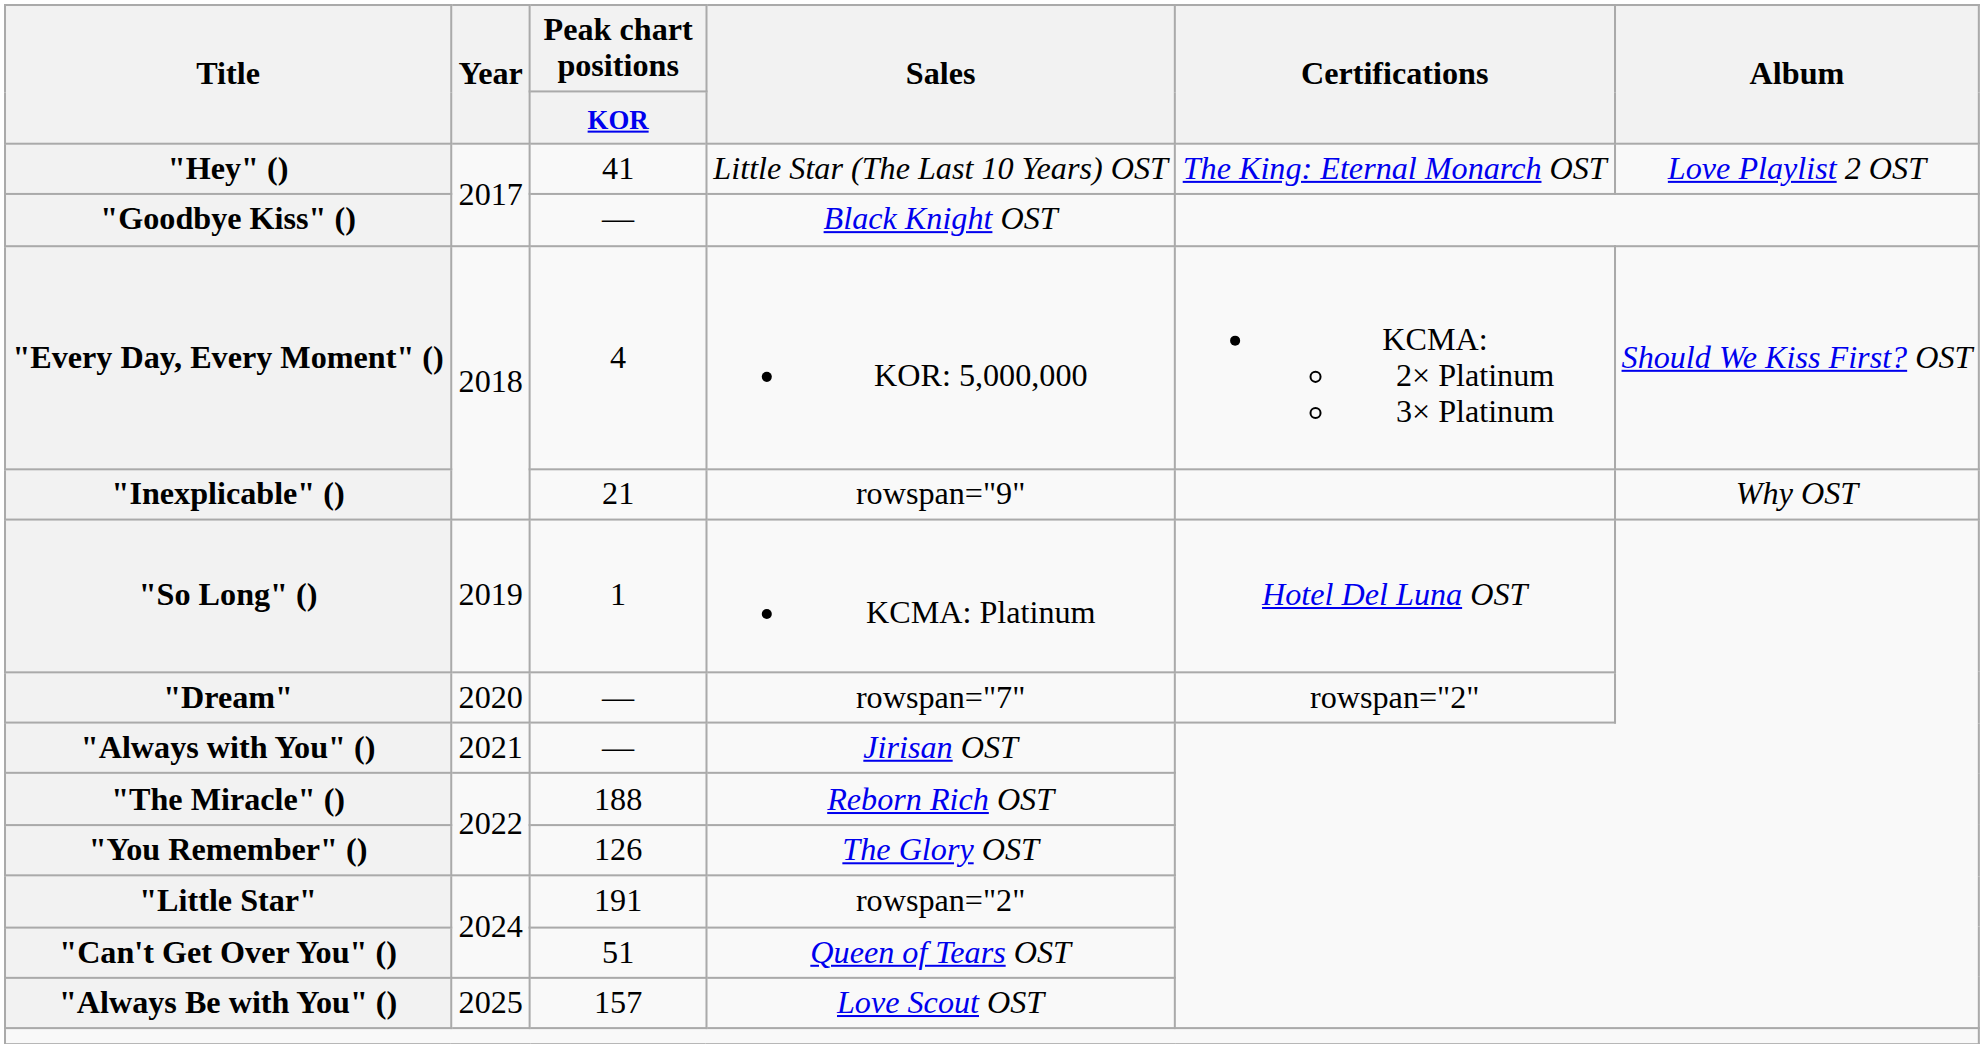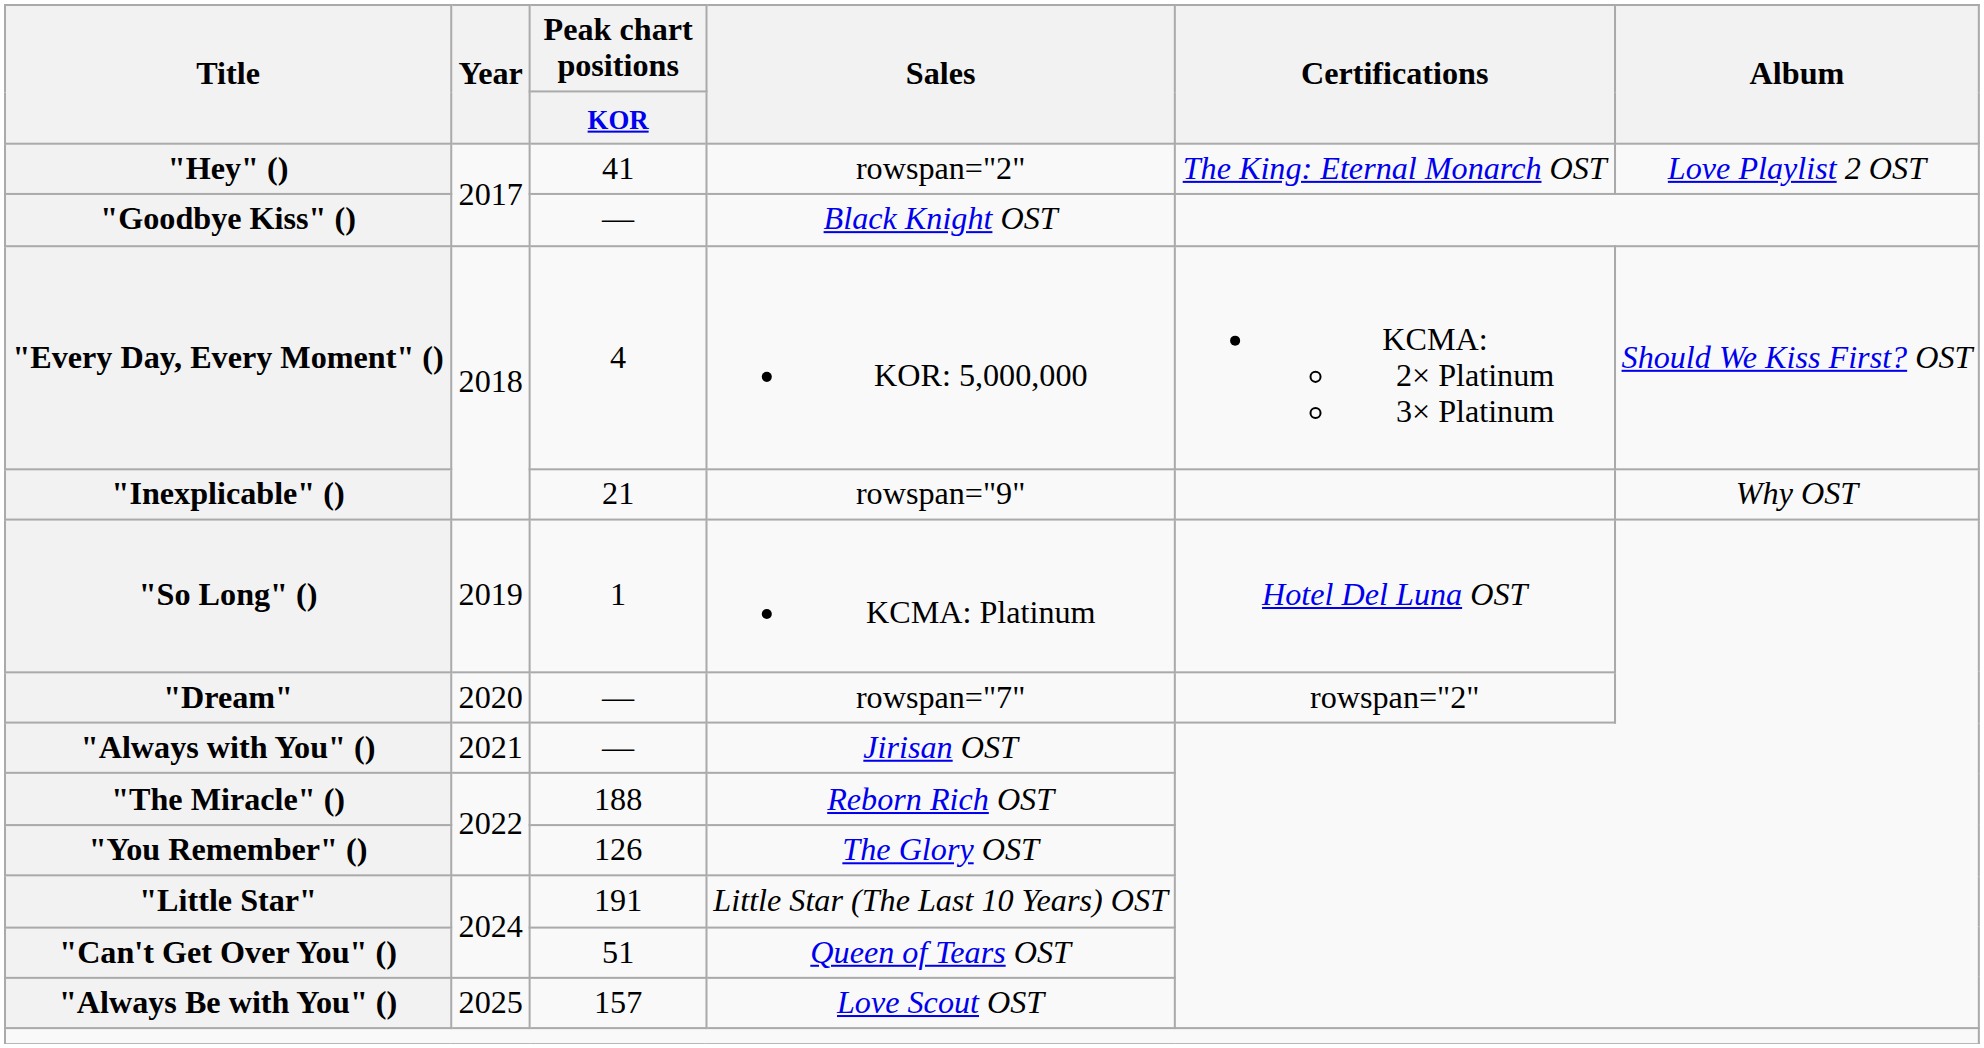(941, 168) Little Star (The Last 10 Years) OST -> (941, 168) rowspan="2"
(941, 900) rowspan="2" -> (941, 900) Little Star (The Last 10 Years) OST
